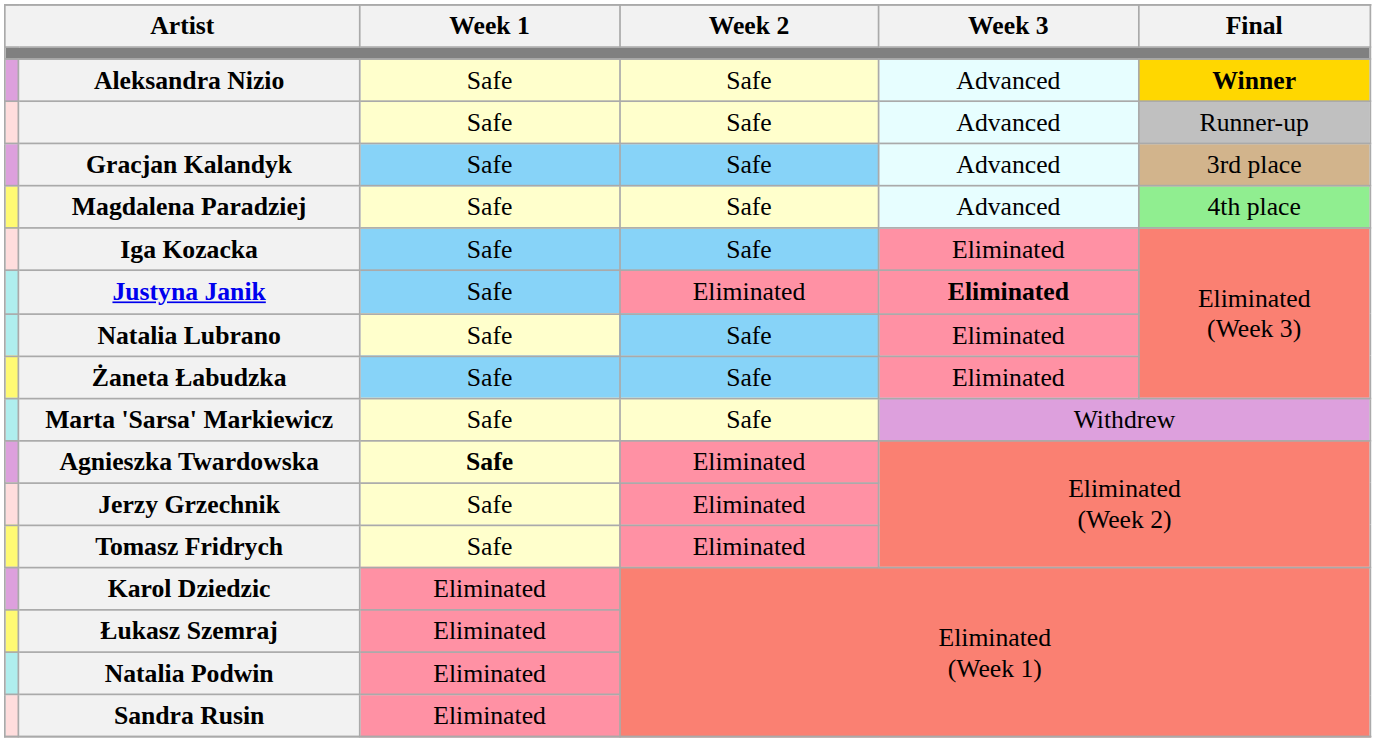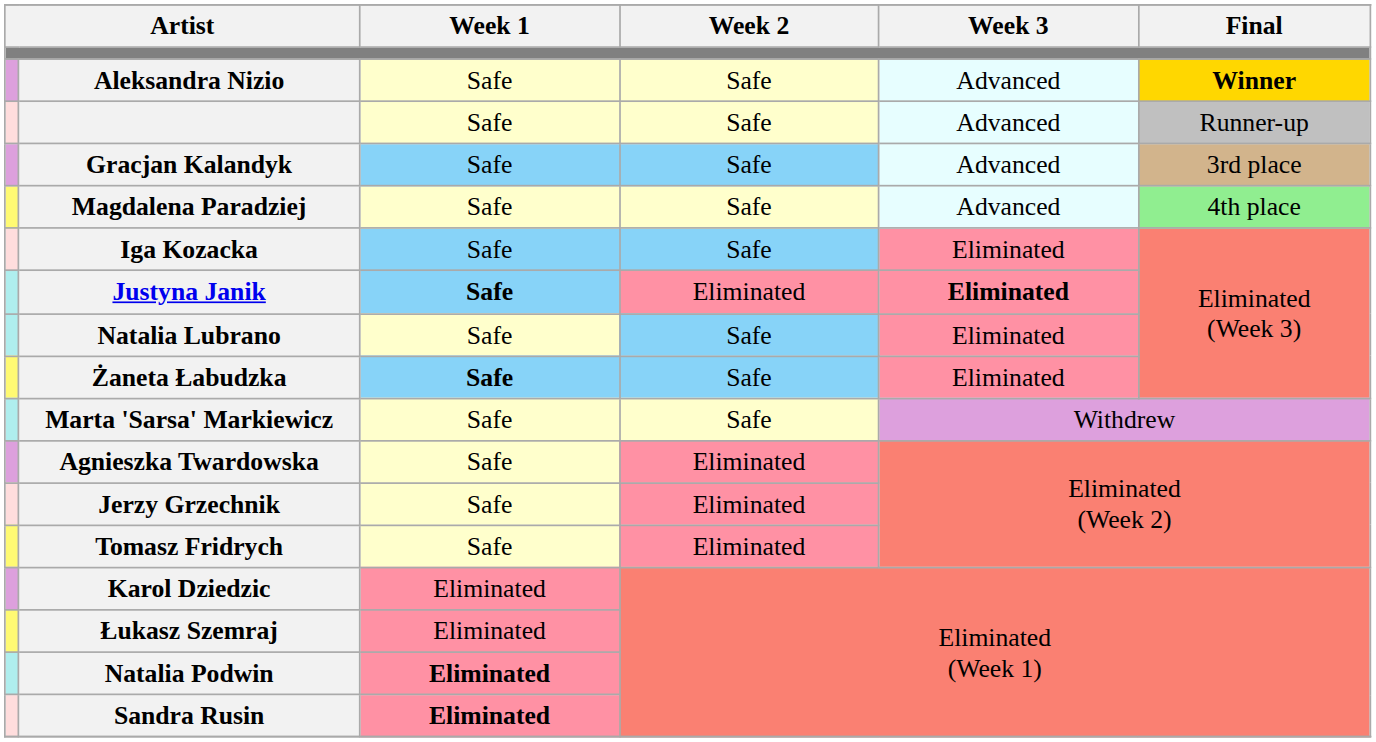(490, 291) normal -> (490, 291) bold
(490, 376) normal -> (490, 376) bold
(490, 461) bold -> (490, 461) normal
(490, 673) normal -> (490, 673) bold
(490, 715) normal -> (490, 715) bold
